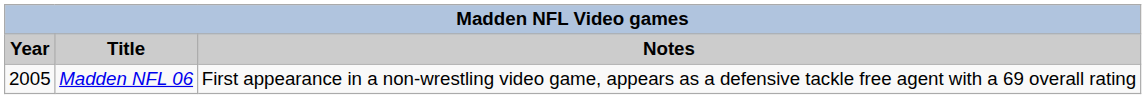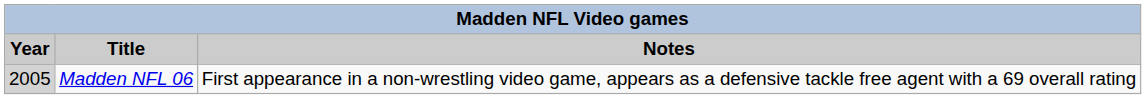(30, 78) no background -> (30, 78) lightgrey background
